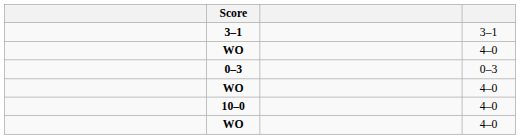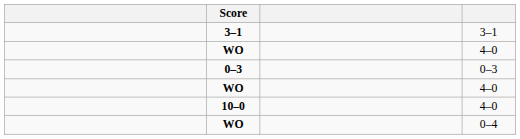(489, 124) 4–0 -> (489, 124) 0–4
